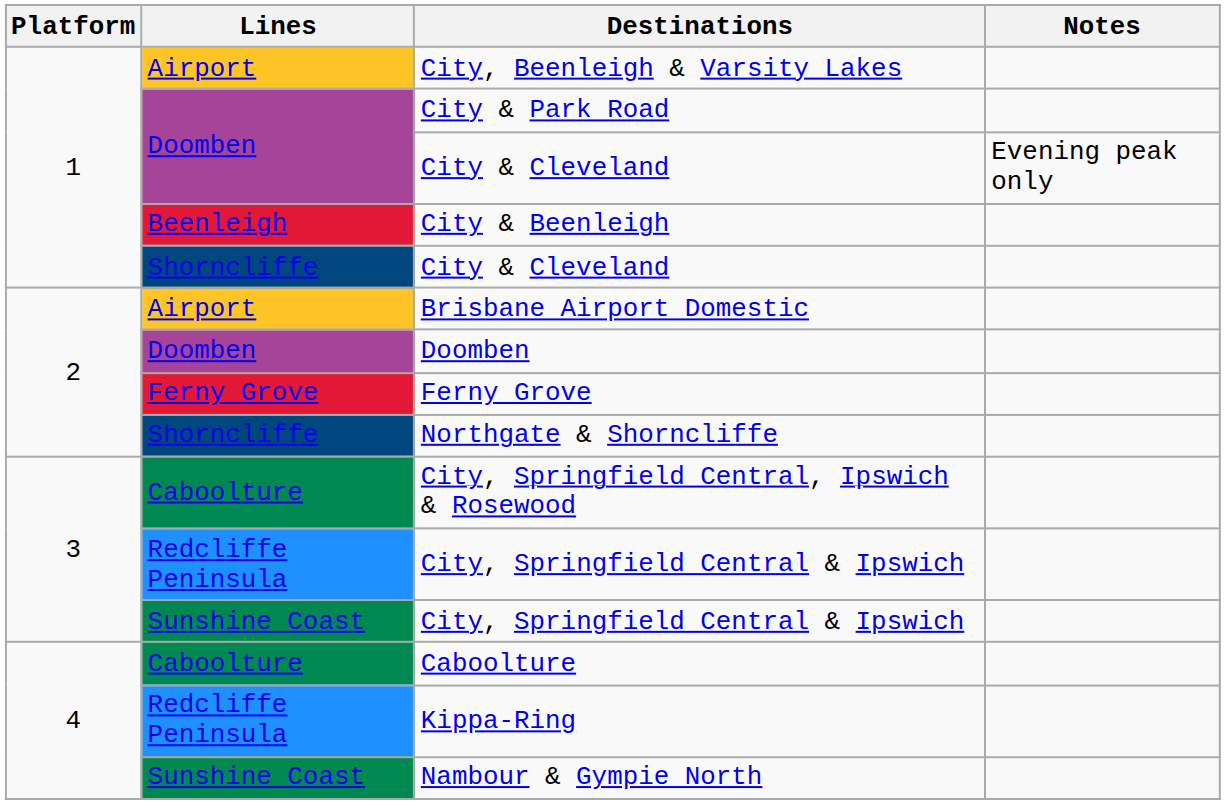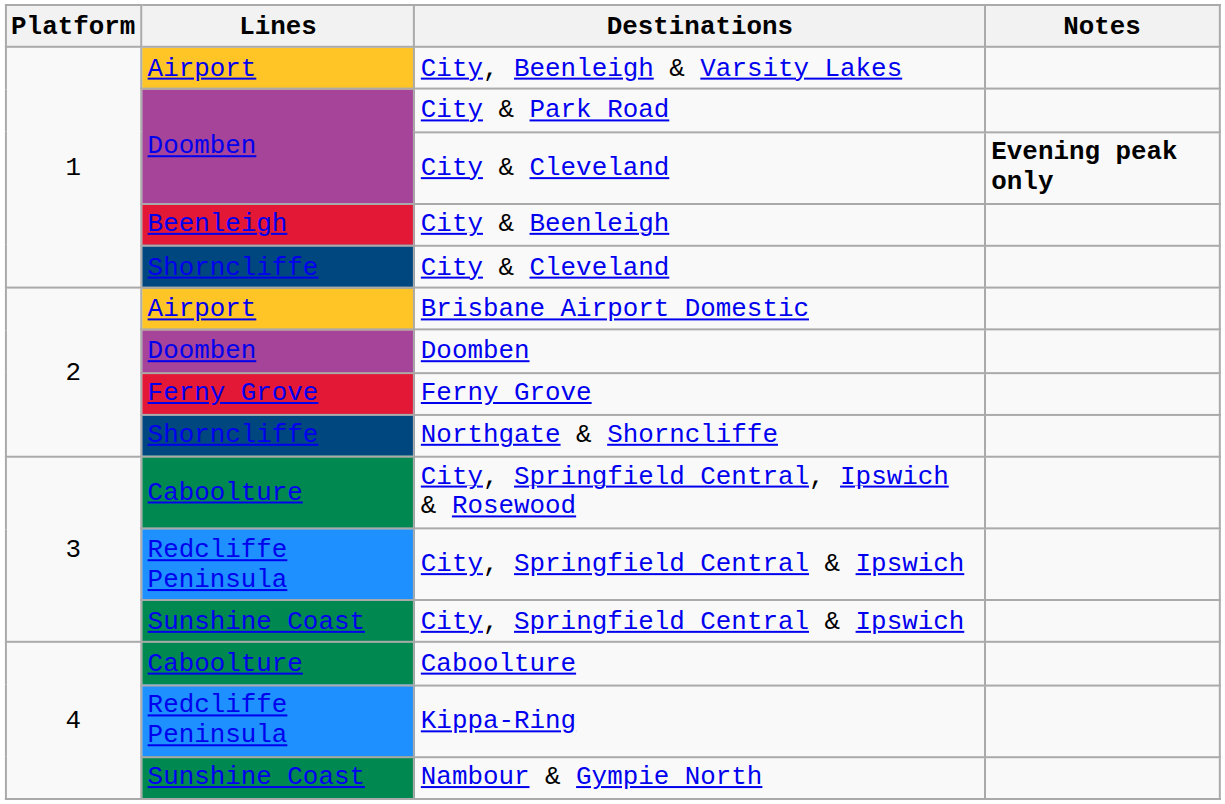(1084, 167) normal -> (1084, 167) bold
